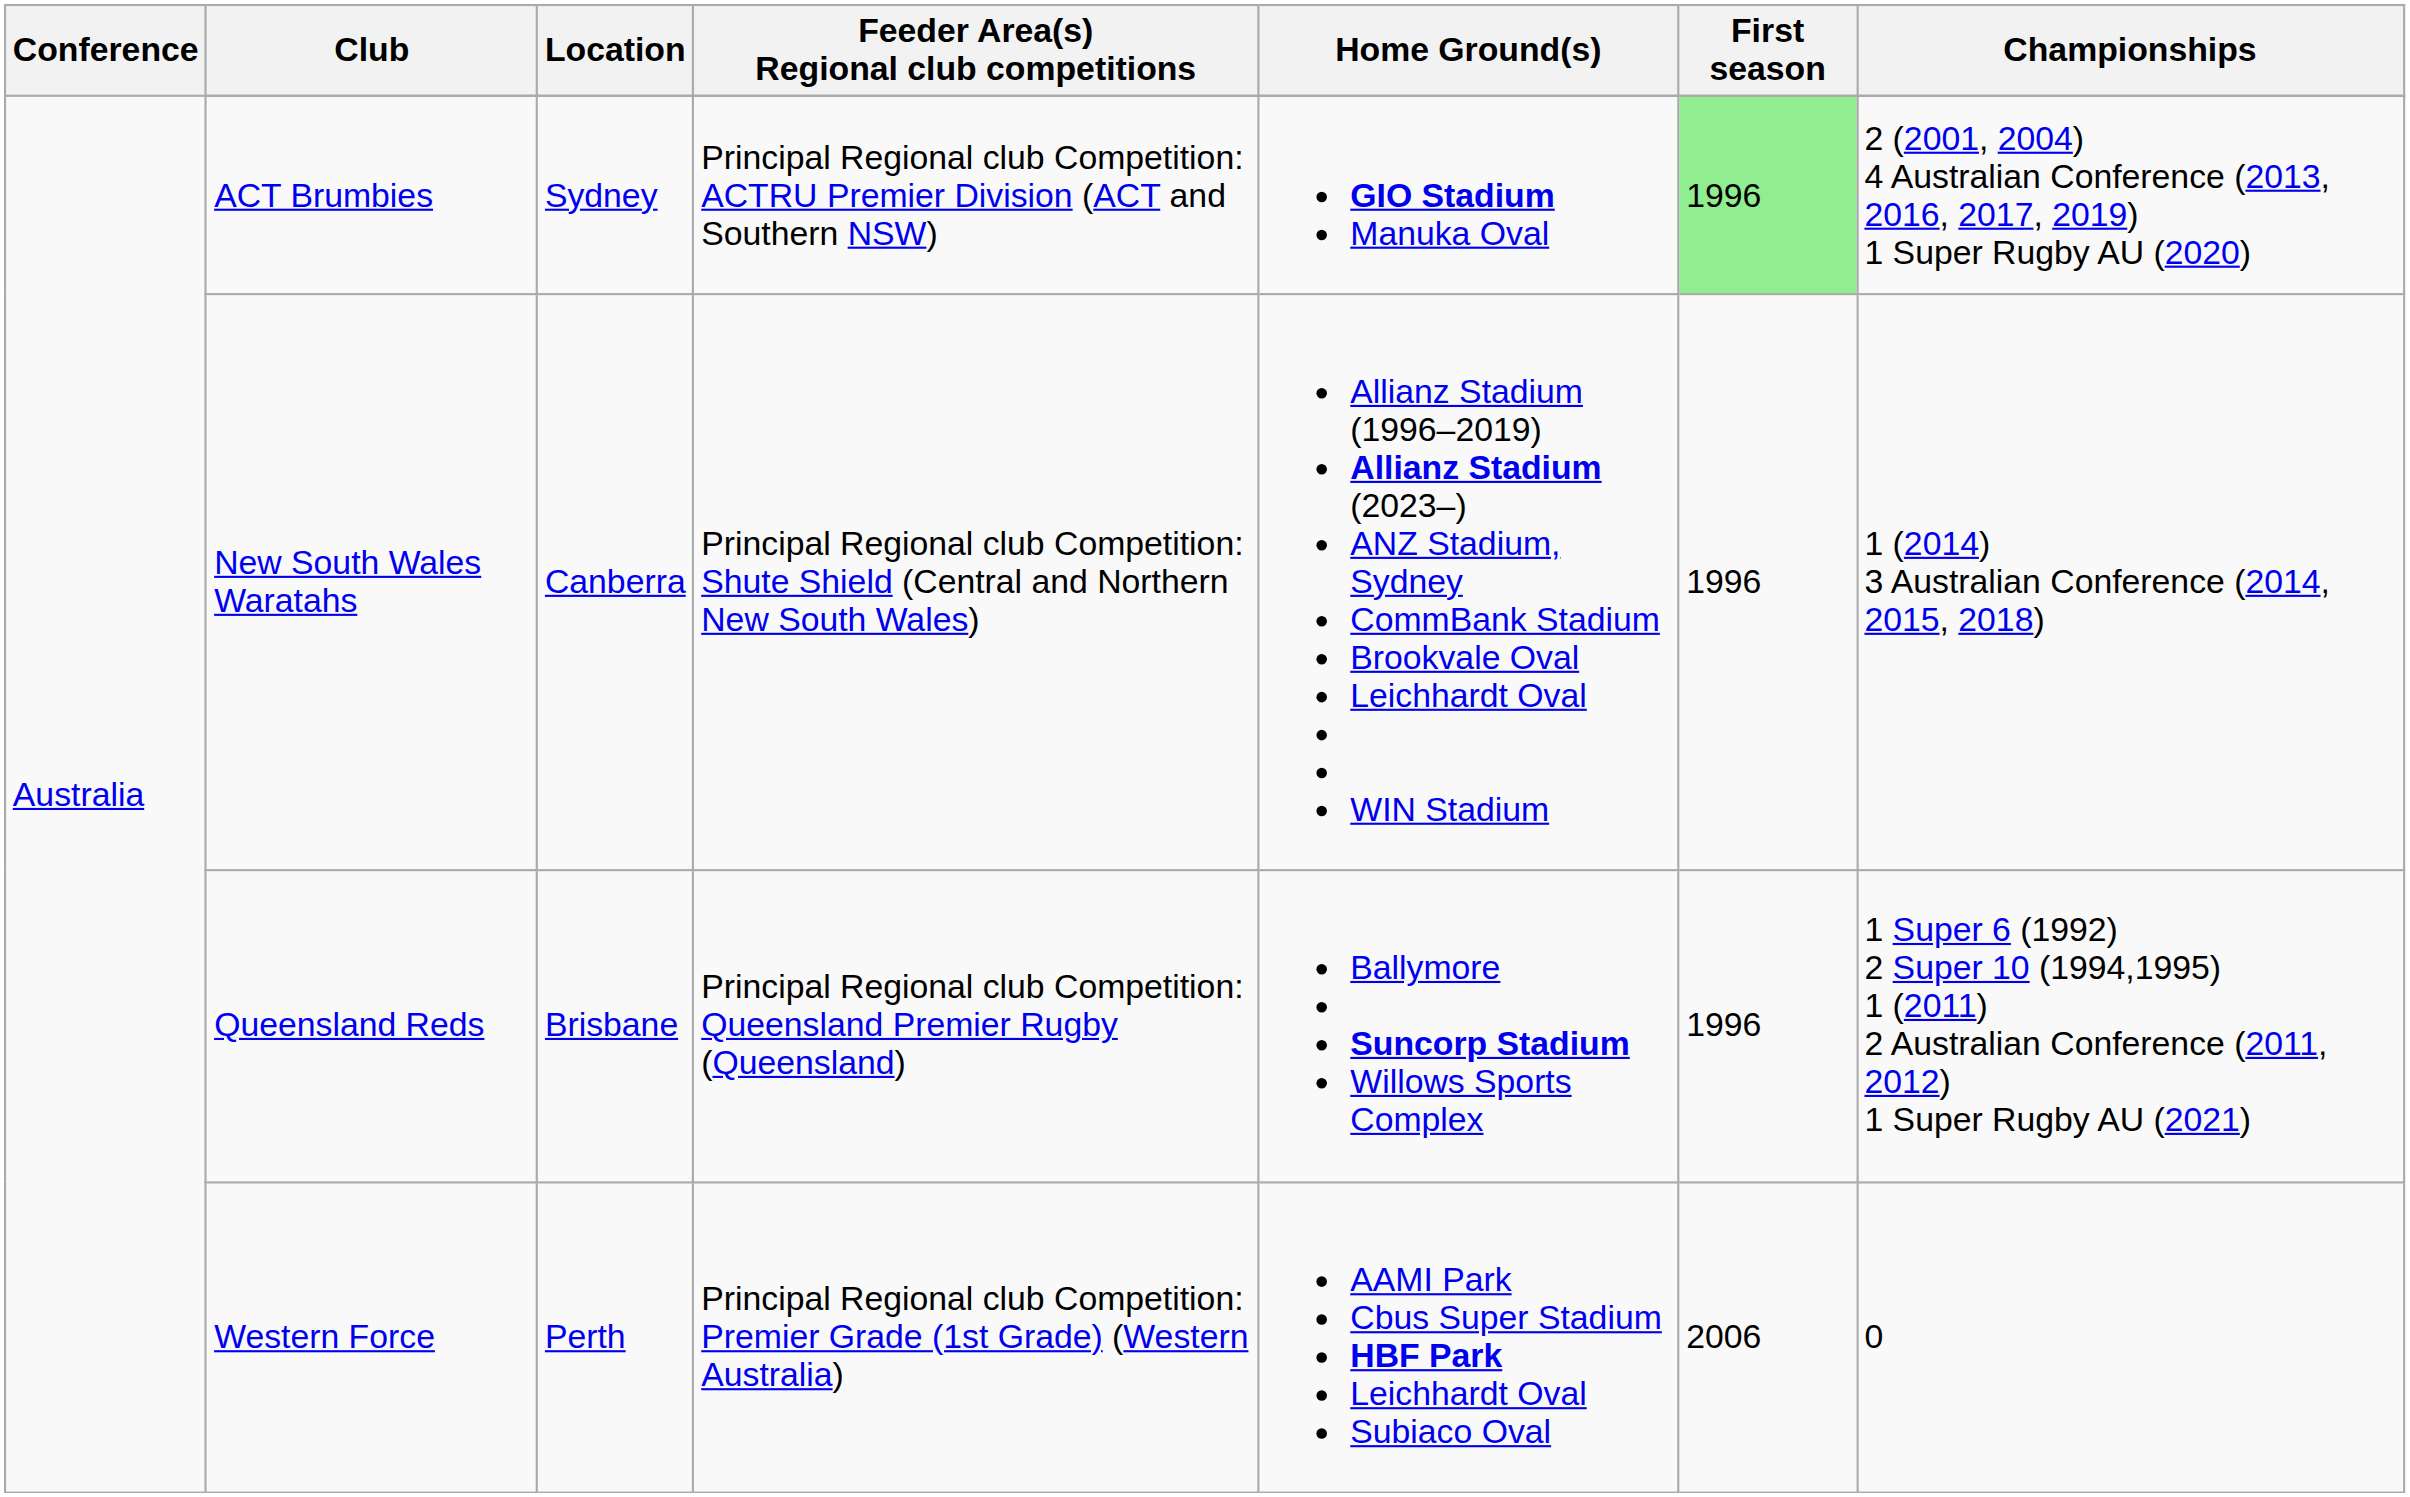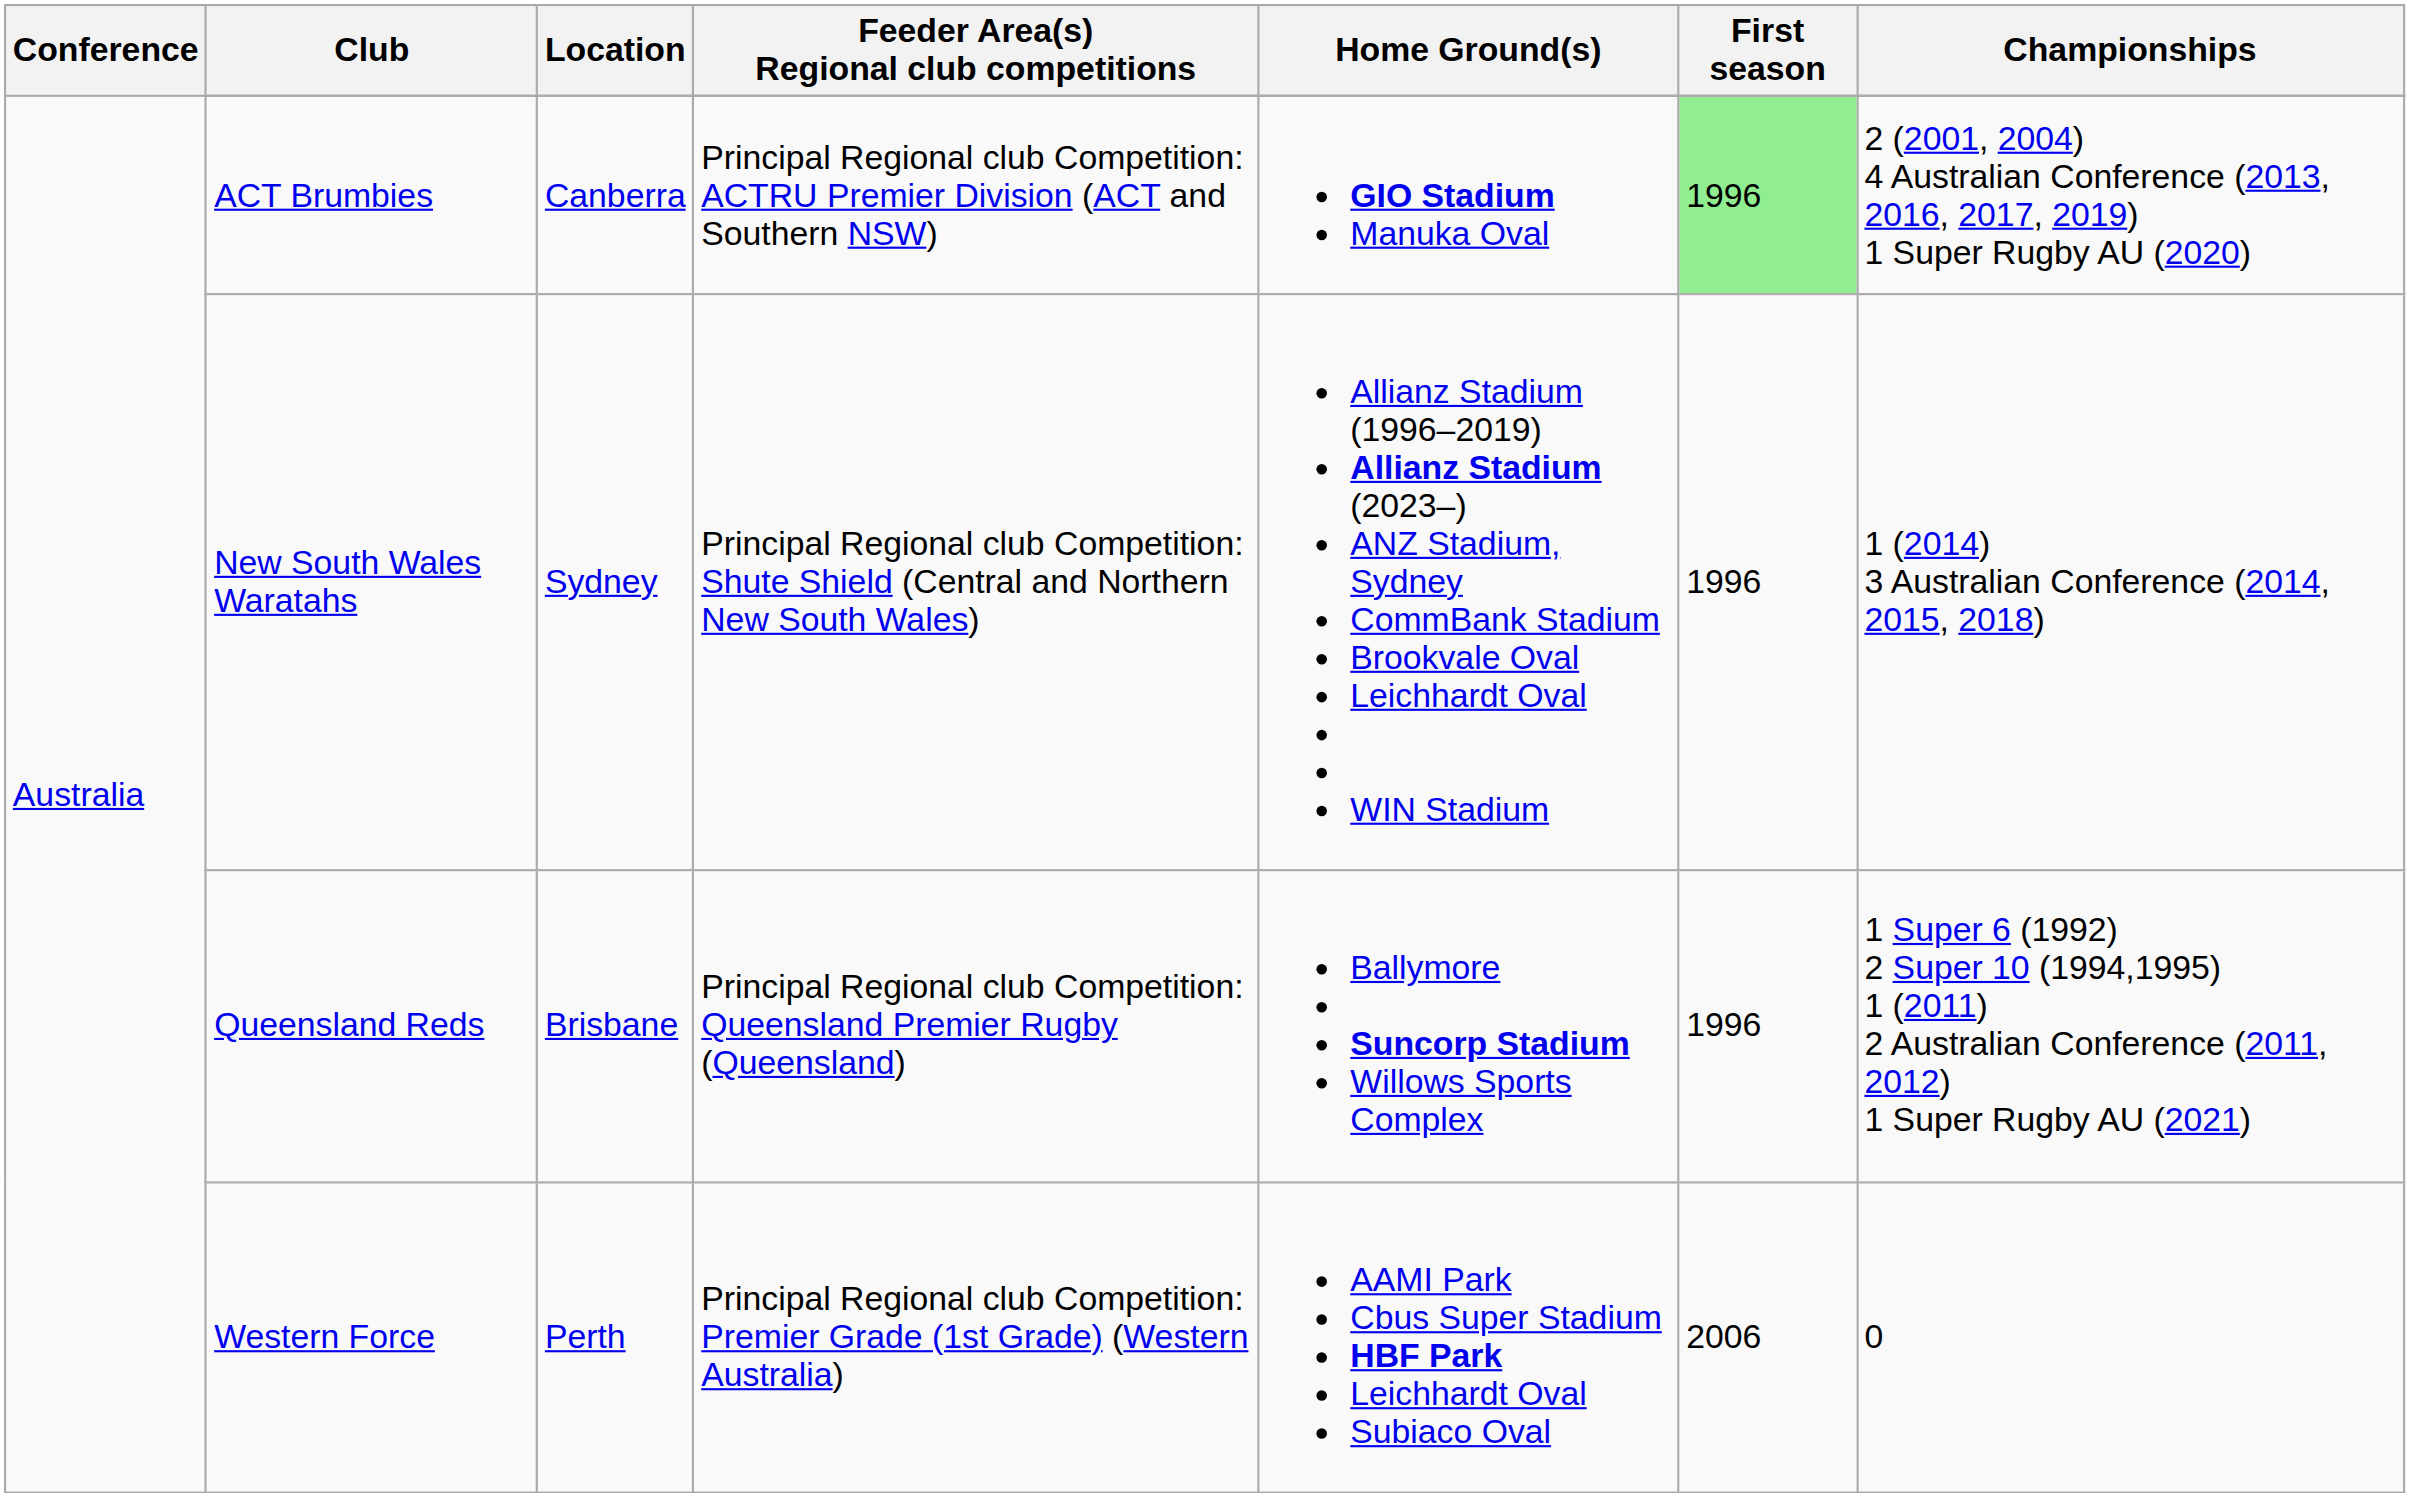(601, 194) Sydney -> (615, 194) Canberra
(615, 581) Canberra -> (601, 581) Sydney
